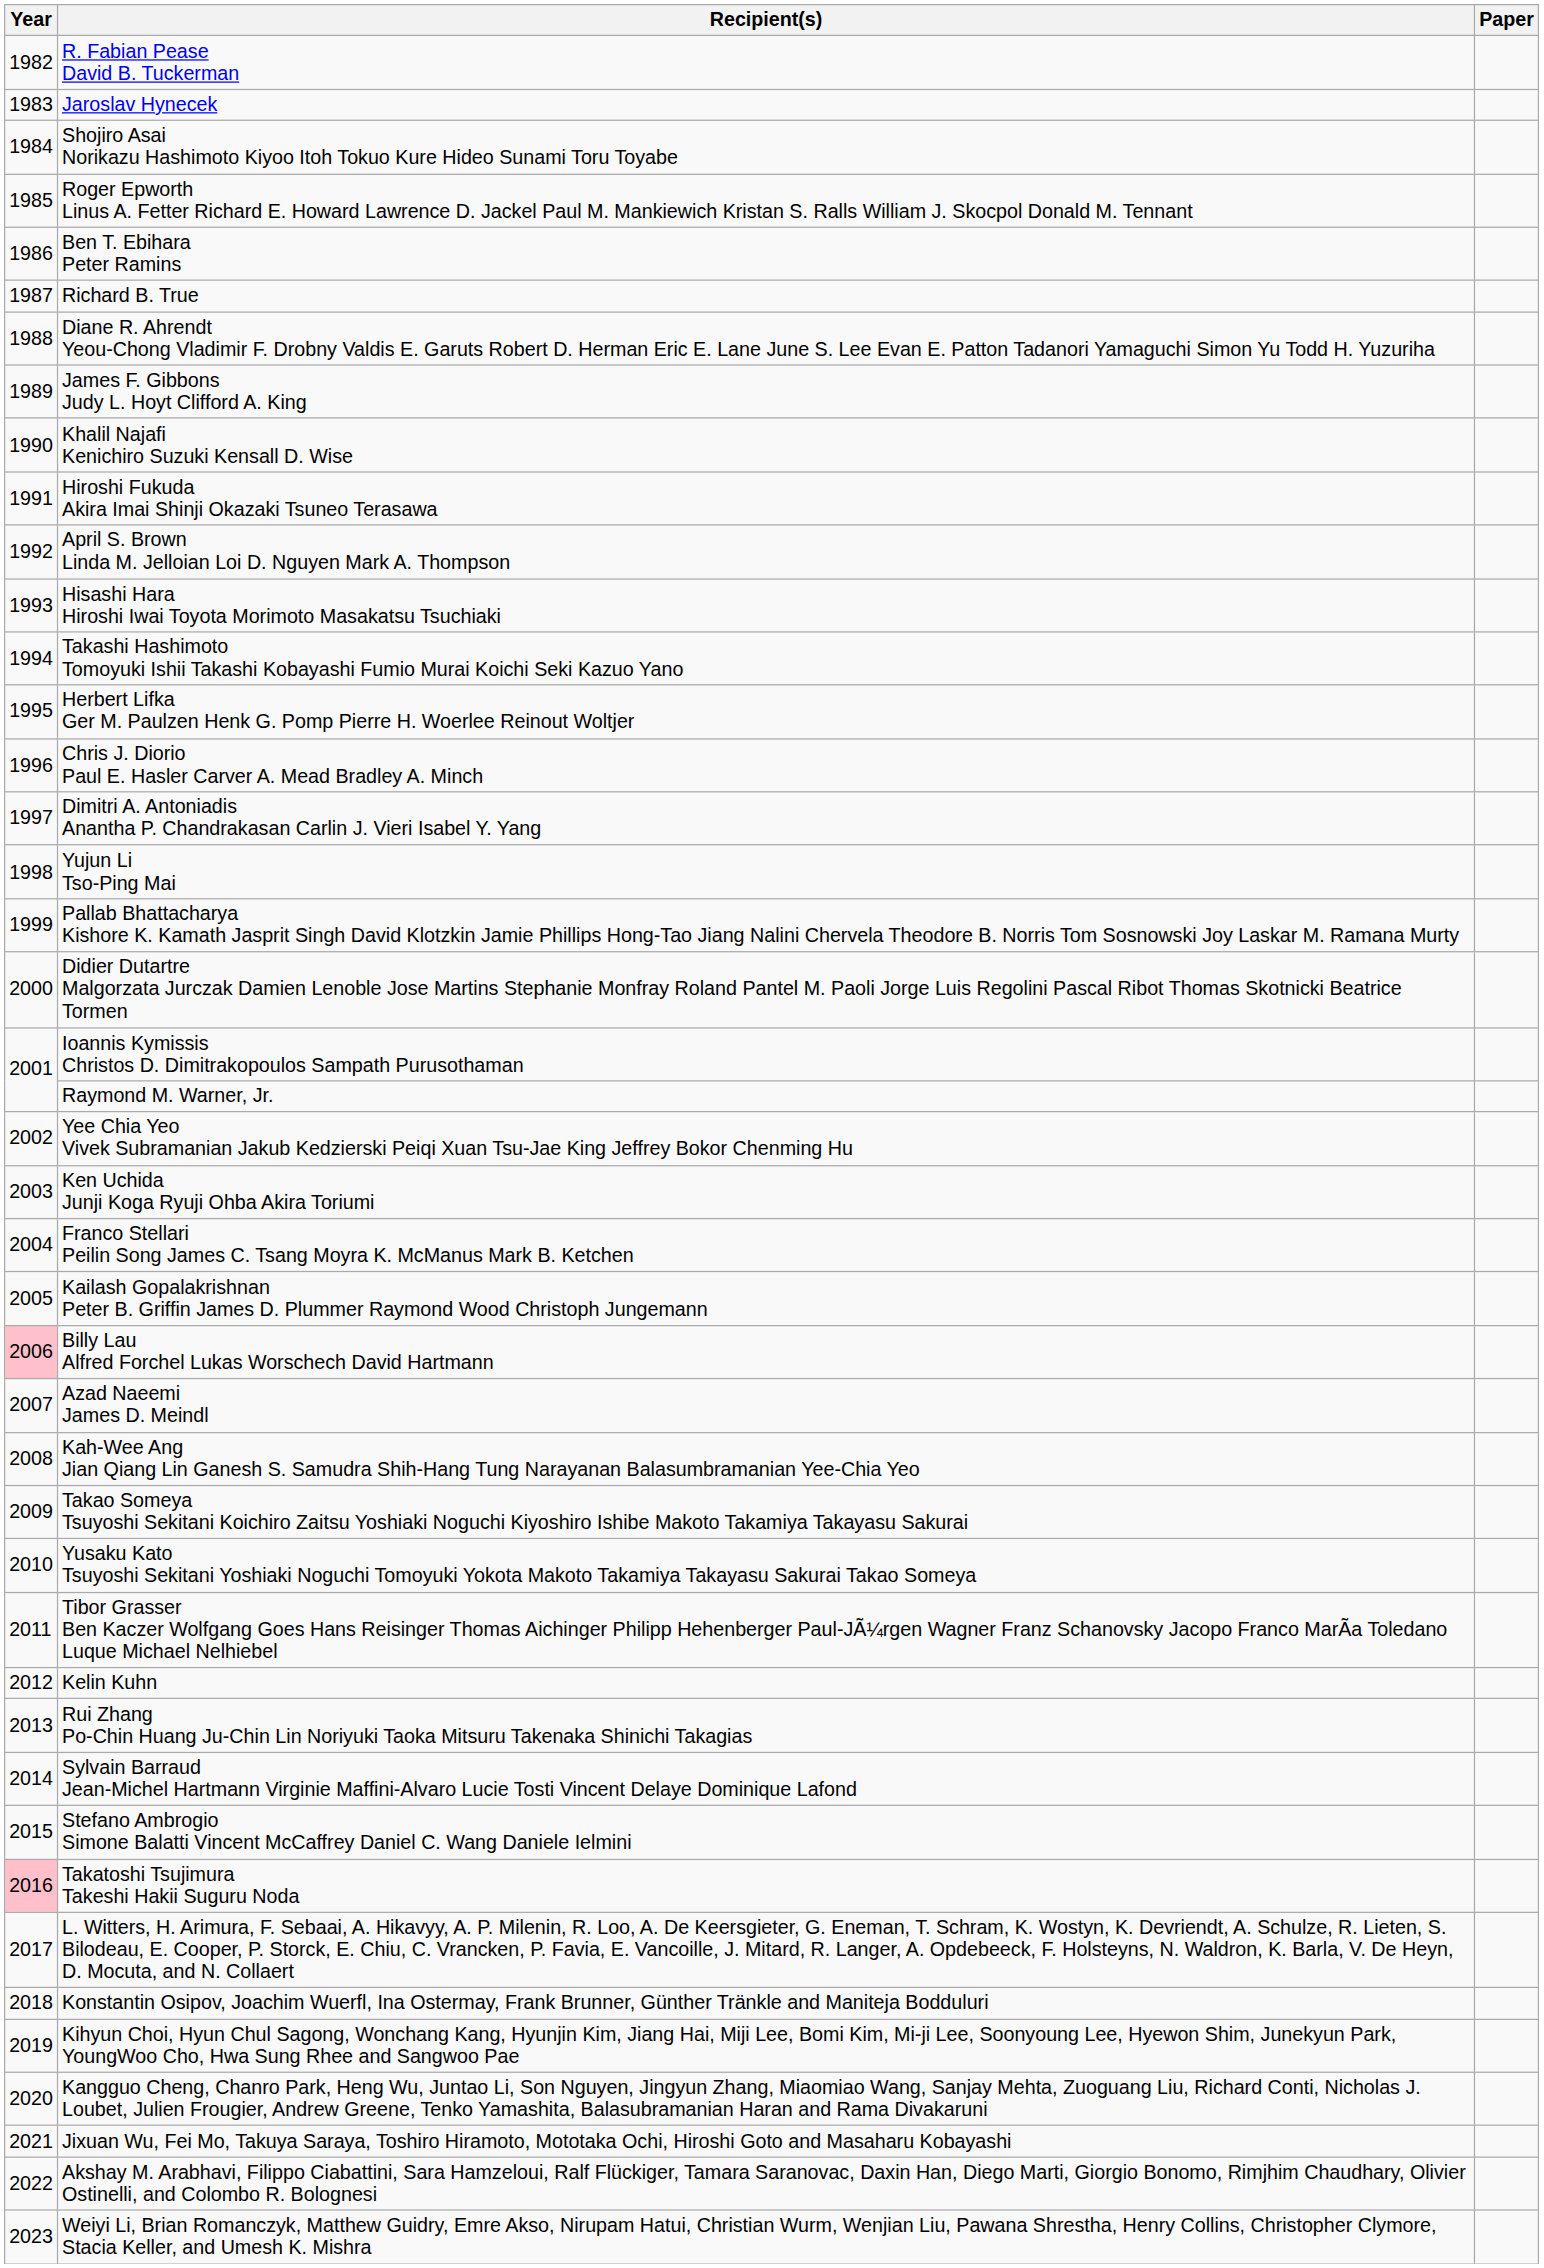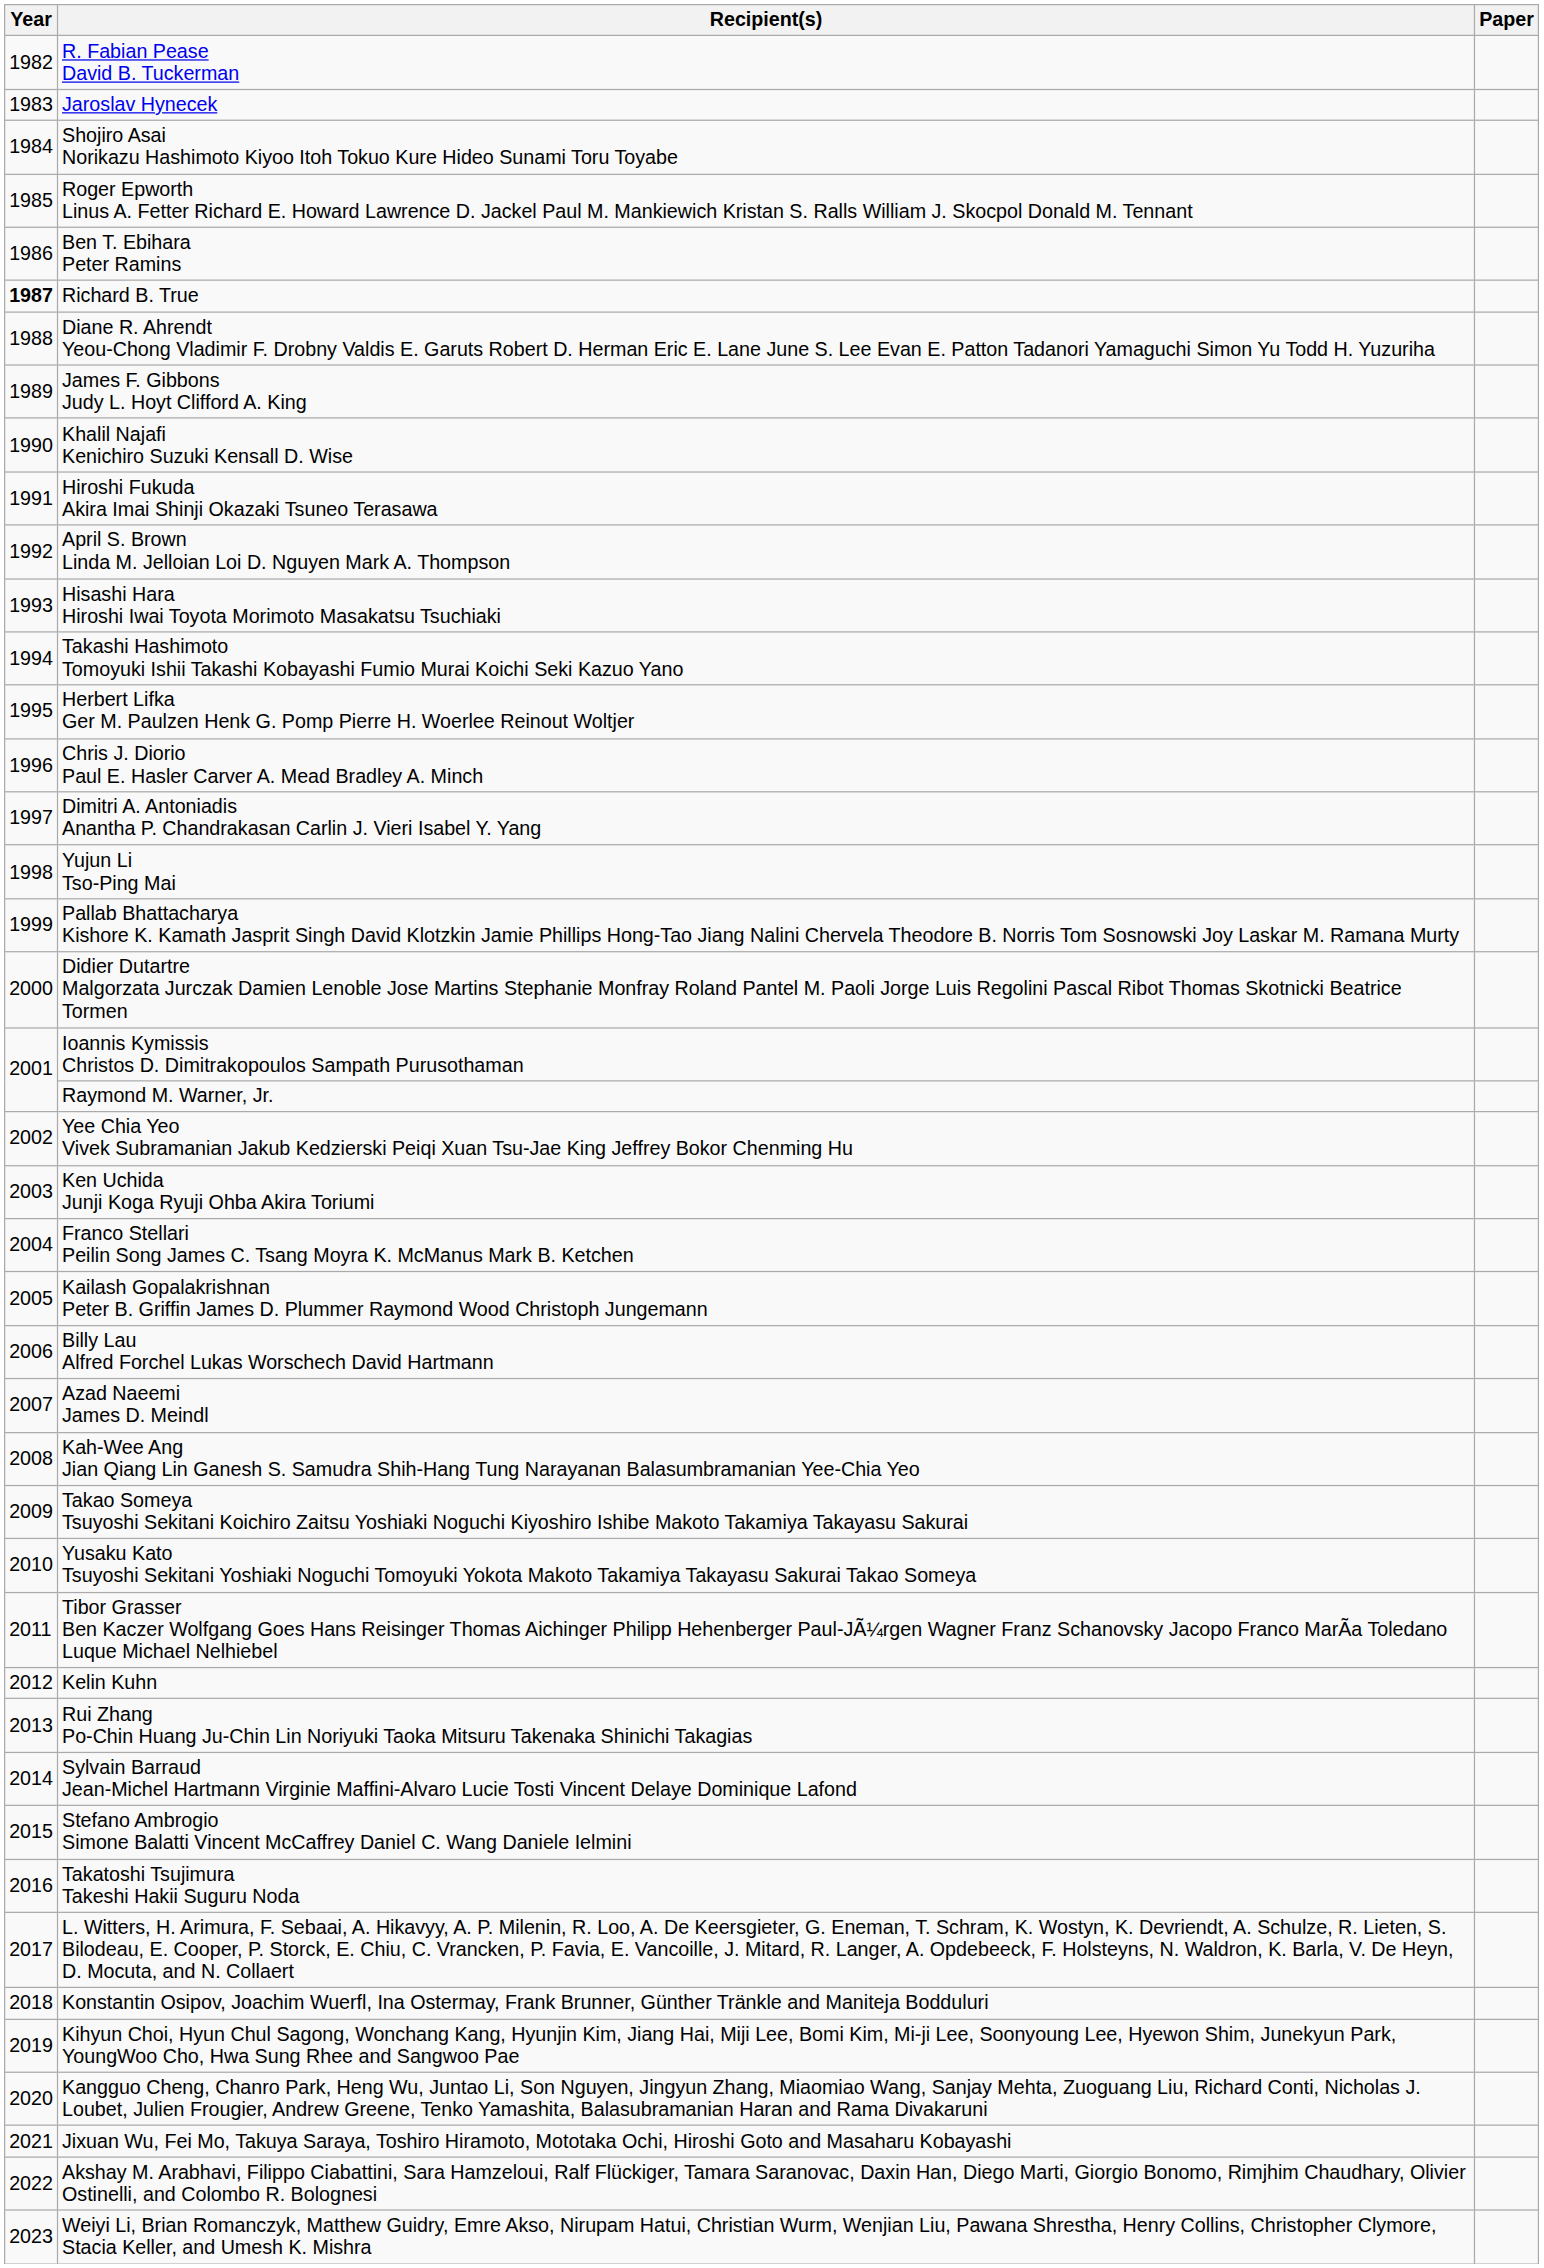(31, 295) normal -> (31, 295) bold
(31, 1351) pink background -> (31, 1351) no background
(31, 1885) pink background -> (31, 1885) no background
